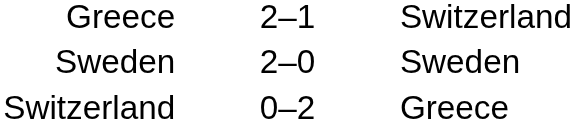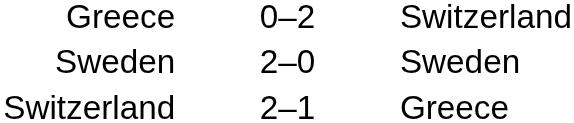(288, 16) 2–1 -> (288, 16) 0–2
(288, 108) 0–2 -> (288, 108) 2–1
